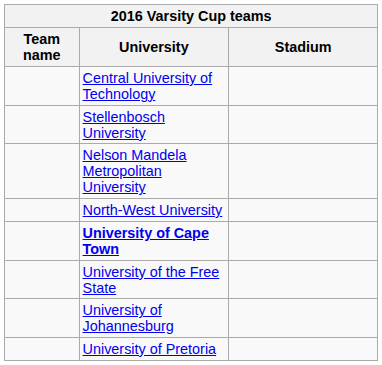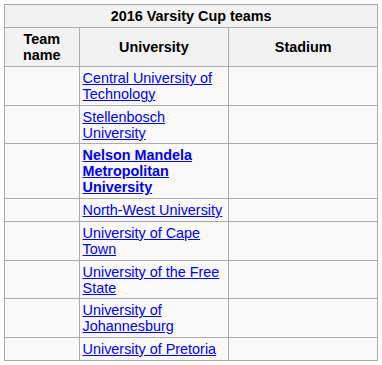(135, 171) normal -> (137, 171) bold
(146, 241) bold -> (141, 241) normal
